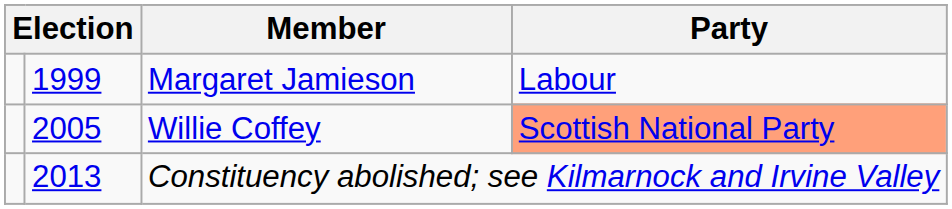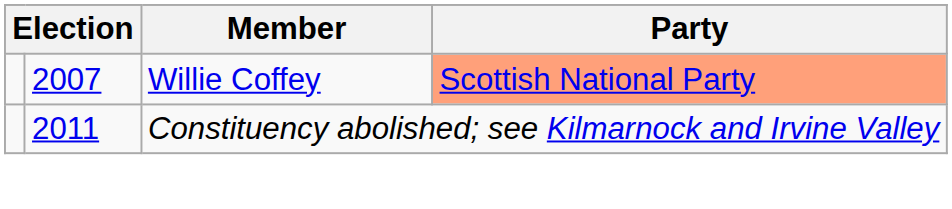- row: (281, 78)
(67, 128) 2005 -> (67, 78) 2007
(67, 177) 2013 -> (66, 128) 2011
